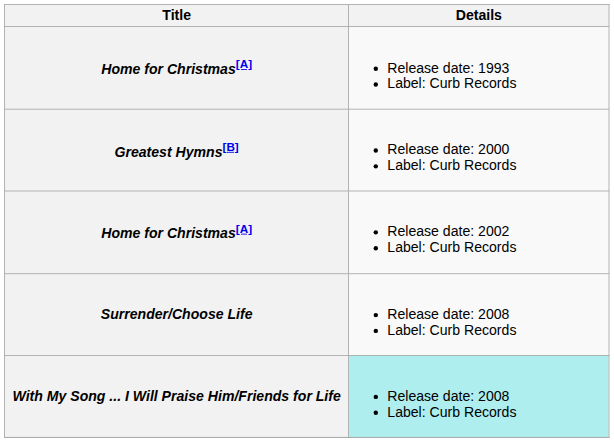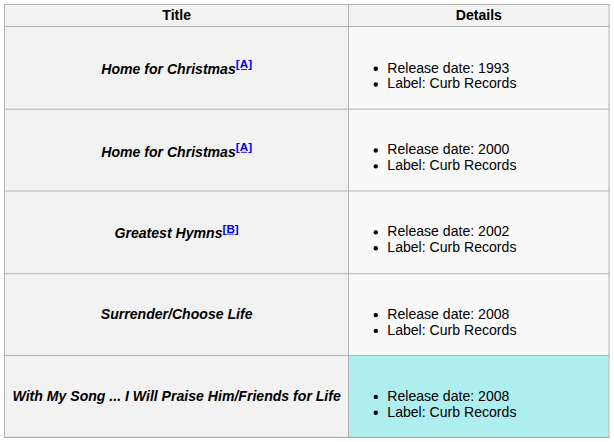(177, 150) Greatest Hymns[B] -> (177, 150) Home for Christmas[A]
(177, 232) Home for Christmas[A] -> (177, 232) Greatest Hymns[B]
